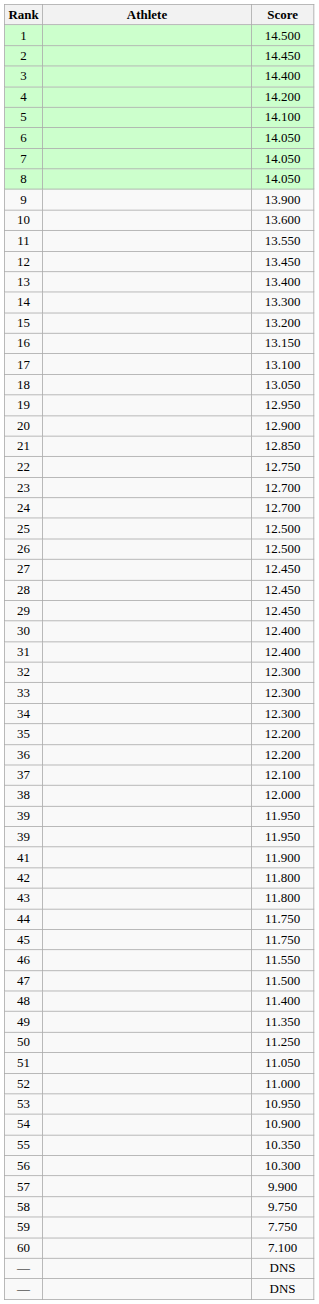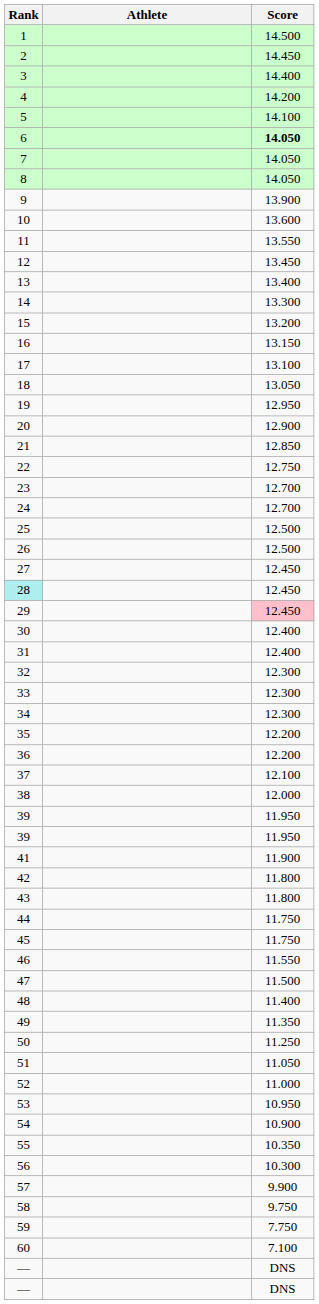(283, 138) normal -> (283, 138) bold
(24, 590) no background -> (24, 590) paleturquoise background
(283, 610) no background -> (283, 610) pink background
